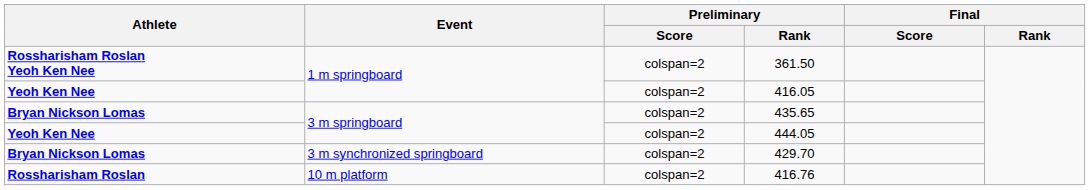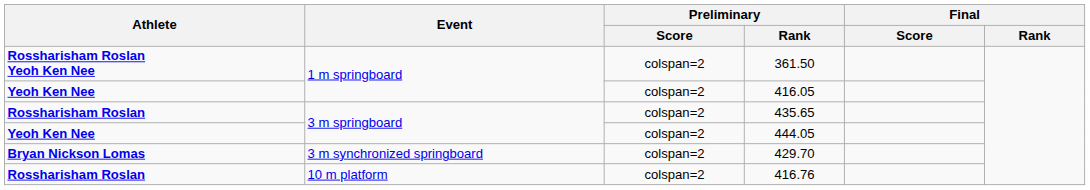(76, 113) Bryan Nickson Lomas -> (76, 113) Rossharisham Roslan
